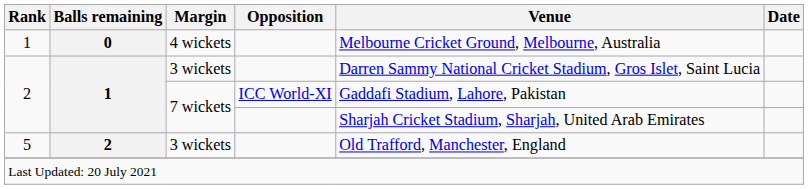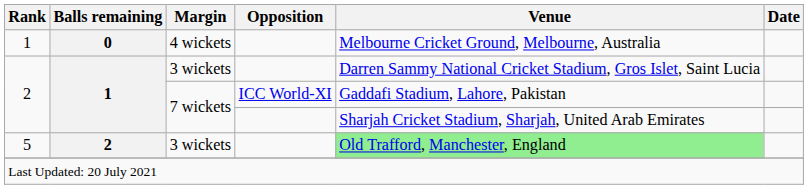(452, 145) no background -> (452, 145) lightgreen background
